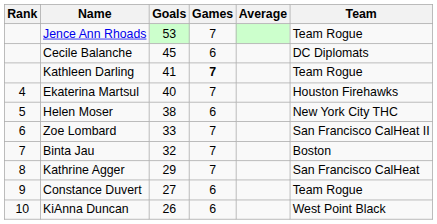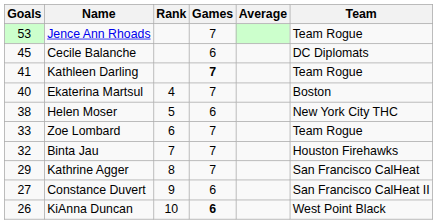columns swapped: (22, 14) <-> (169, 14)
(345, 92) Houston Firehawks -> (312, 92) Boston
(361, 131) San Francisco CalHeat II -> (328, 131) Team Rogue
(312, 151) Boston -> (345, 151) Houston Firehawks
(328, 190) Team Rogue -> (361, 190) San Francisco CalHeat II
(213, 209) normal -> (213, 209) bold
